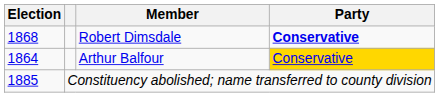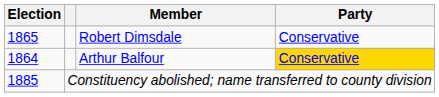(23, 37) 1868 -> (23, 37) 1865
(316, 37) bold -> (319, 37) normal
